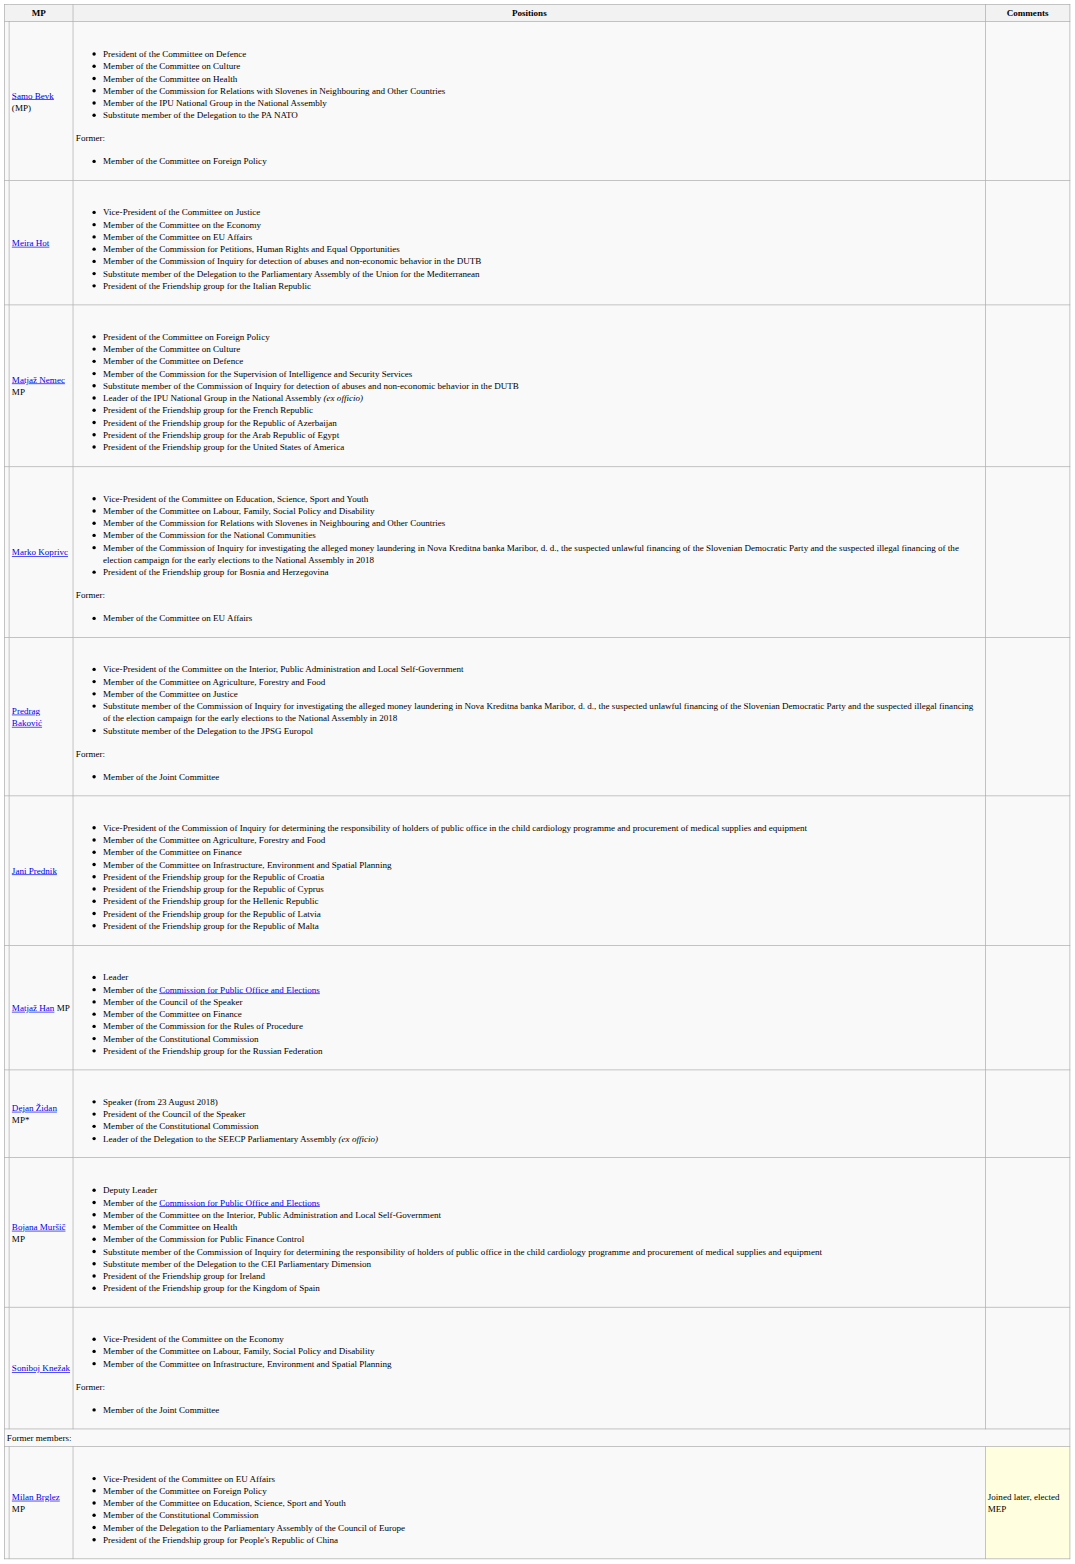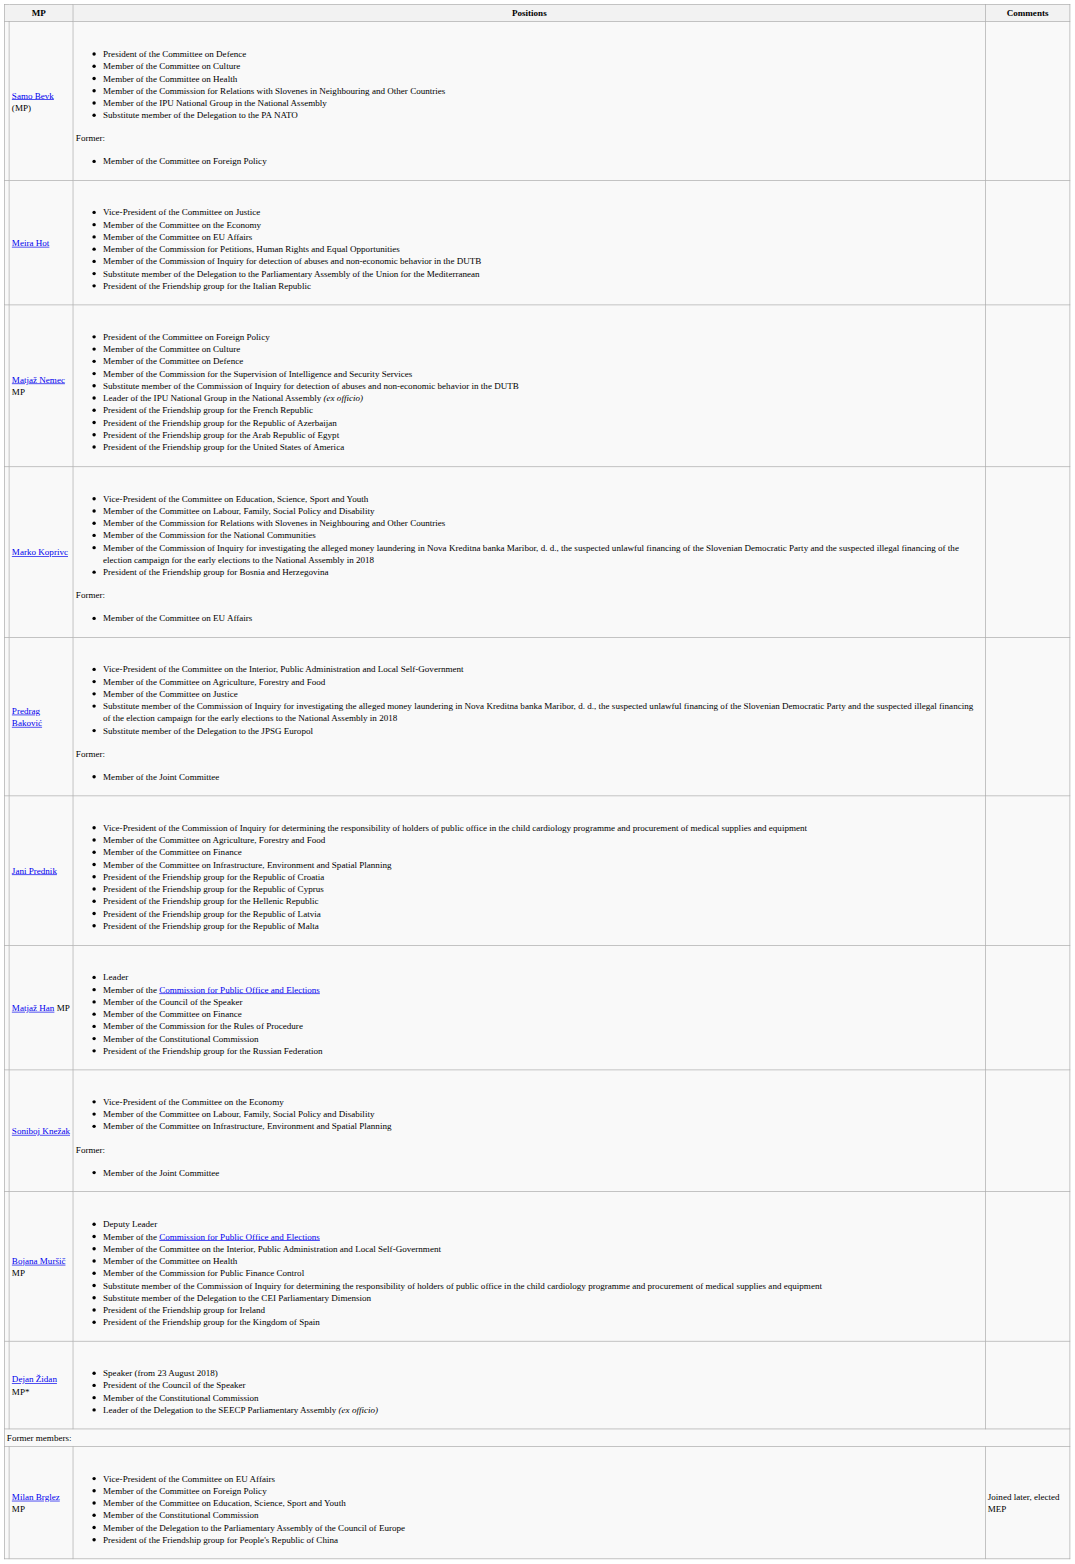rows swapped: (41, 1368) <-> (34, 1114)
(1024, 1503) lightyellow background -> (1024, 1503) no background
